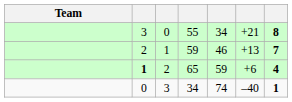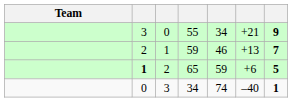(276, 32) 8 -> (276, 32) 9
(276, 69) 4 -> (276, 69) 5
